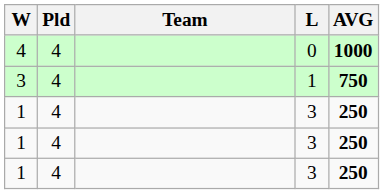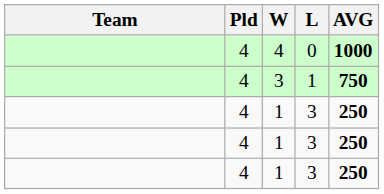columns swapped: (185, 19) <-> (21, 19)
